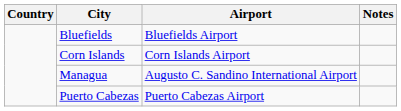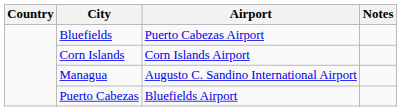(191, 34) Bluefields Airport -> (204, 34) Puerto Cabezas Airport
(204, 95) Puerto Cabezas Airport -> (191, 95) Bluefields Airport
